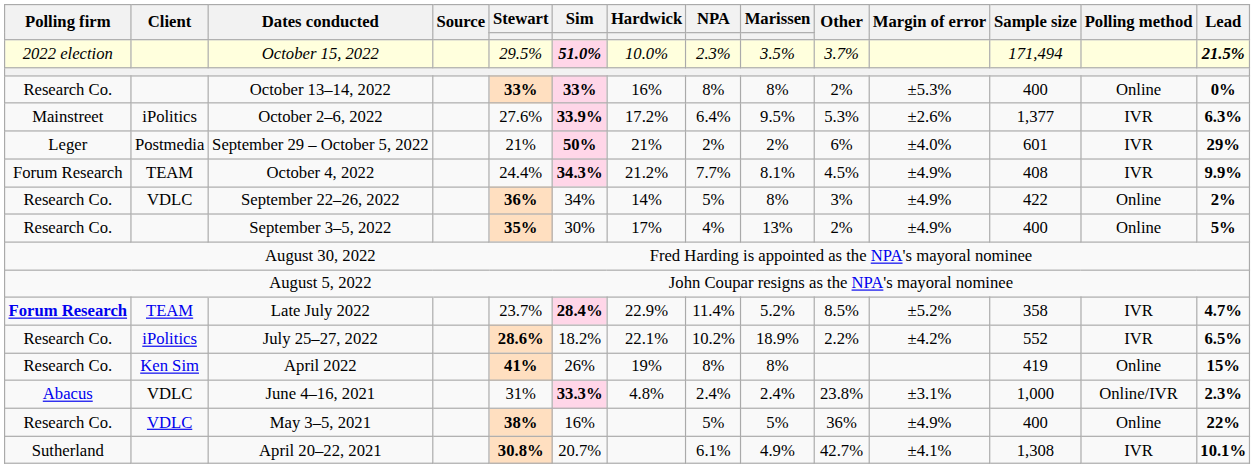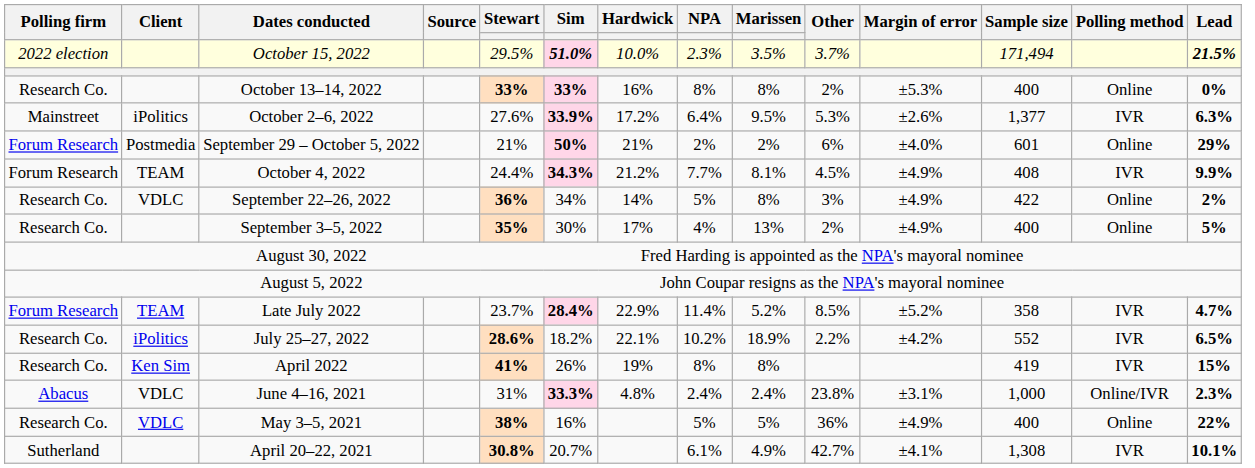(68, 145) Leger -> (63, 145) Forum Research
(1139, 145) IVR -> (1130, 145) Online
(68, 311) bold -> (63, 311) normal
(1139, 366) Online -> (1130, 366) IVR
